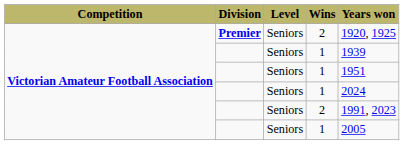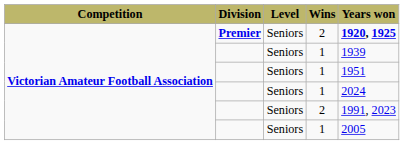(369, 33) normal -> (369, 33) bold
